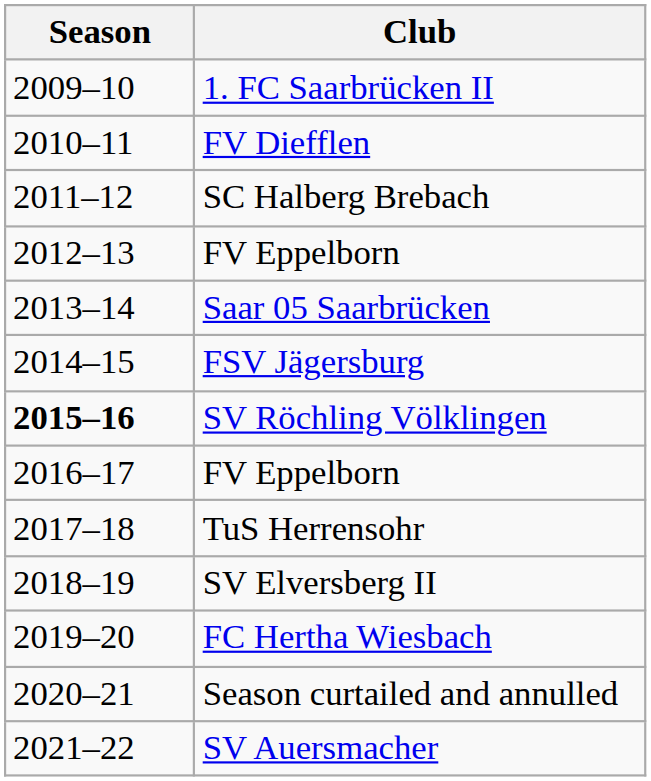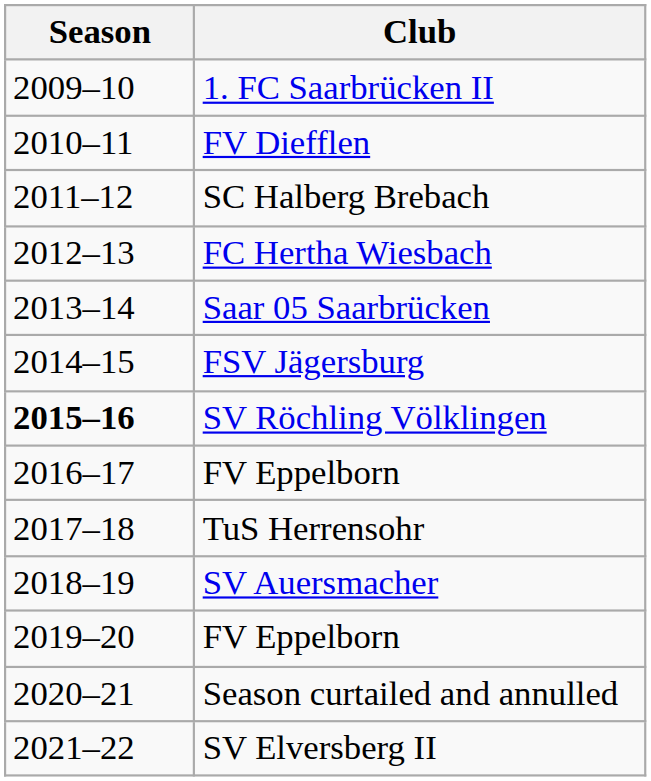(301, 252) FV Eppelborn -> (347, 252) FC Hertha Wiesbach
(320, 582) SV Elversberg II -> (320, 582) SV Auersmacher
(347, 637) FC Hertha Wiesbach -> (301, 637) FV Eppelborn
(320, 747) SV Auersmacher -> (320, 747) SV Elversberg II
